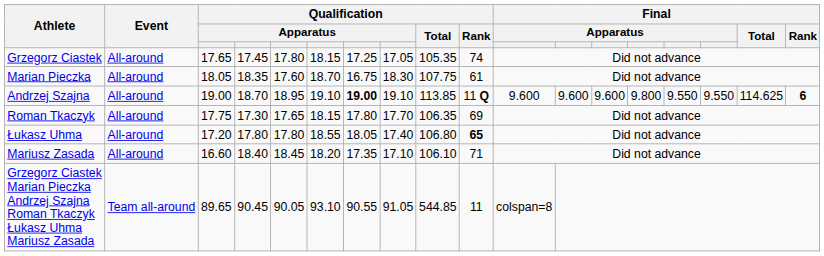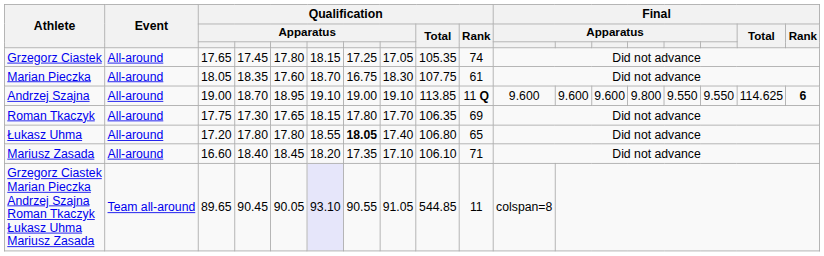(362, 96) bold -> (362, 96) normal
(362, 135) normal -> (362, 135) bold
(476, 135) bold -> (476, 135) normal
(325, 208) no background -> (325, 208) lavender background
